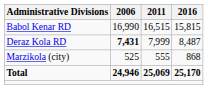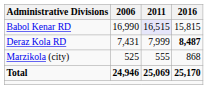(157, 27) no background -> (157, 27) lavender background
(128, 42) bold -> (128, 42) normal
(190, 42) normal -> (190, 42) bold
